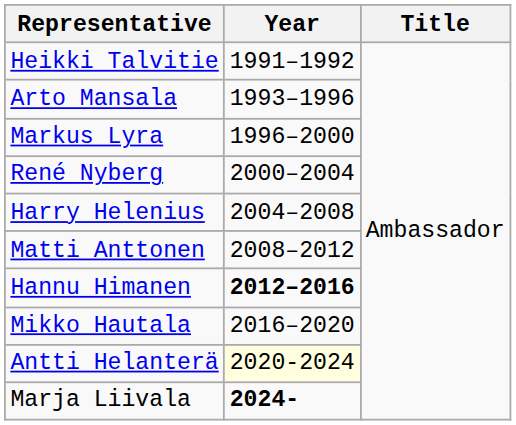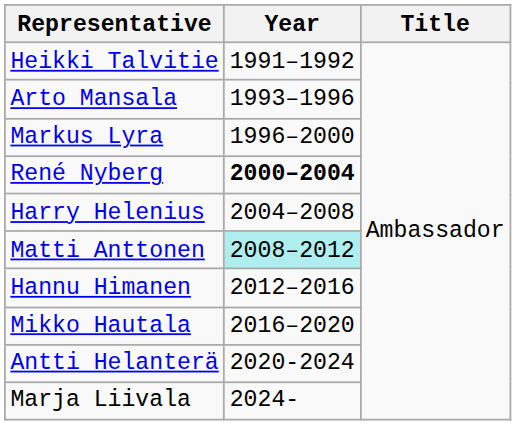(292, 175) normal -> (292, 175) bold
(292, 250) no background -> (292, 250) paleturquoise background
(292, 288) bold -> (292, 288) normal
(292, 363) lightyellow background -> (292, 363) no background
(264, 401) bold -> (264, 401) normal
